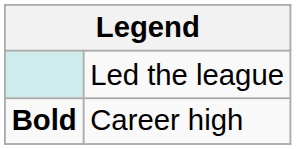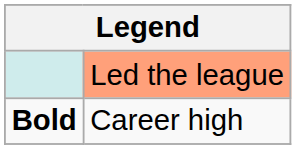(187, 74) no background -> (187, 74) lightsalmon background
